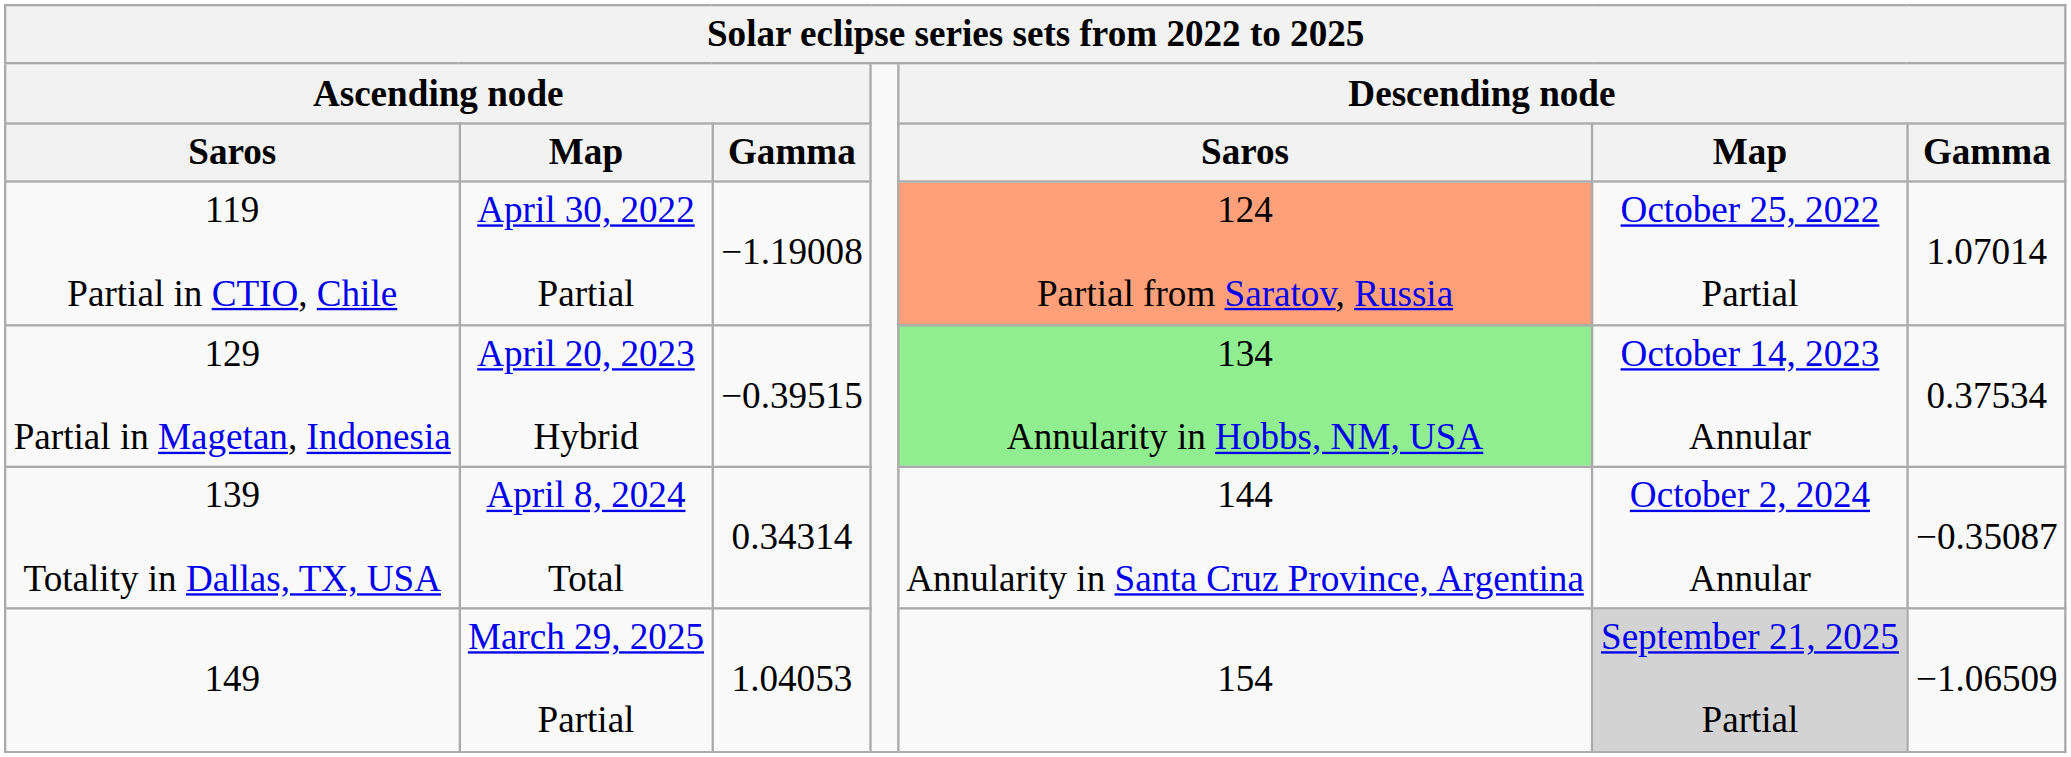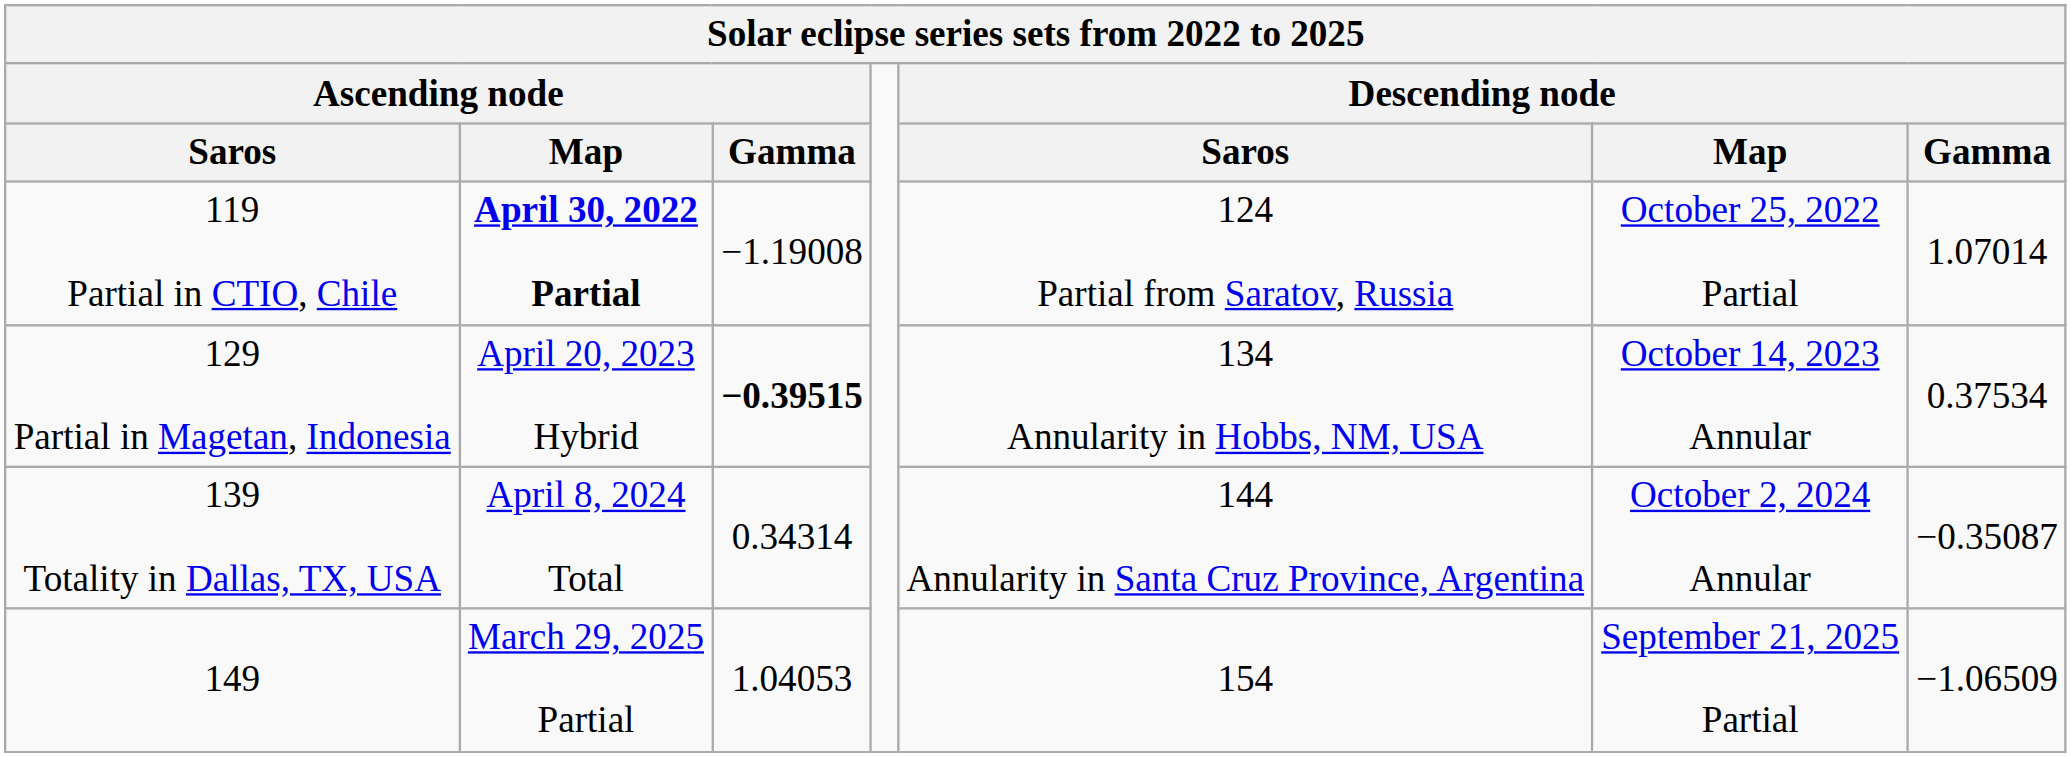(586, 252) normal -> (586, 252) bold
(1245, 252) lightsalmon background -> (1245, 252) no background
(792, 394) normal -> (792, 394) bold
(1245, 394) lightgreen background -> (1245, 394) no background
(1750, 679) lightgrey background -> (1750, 679) no background
